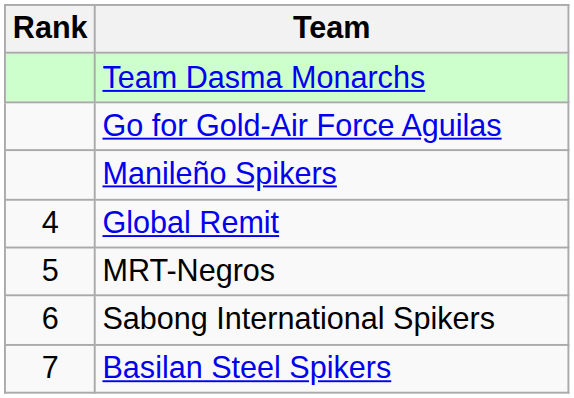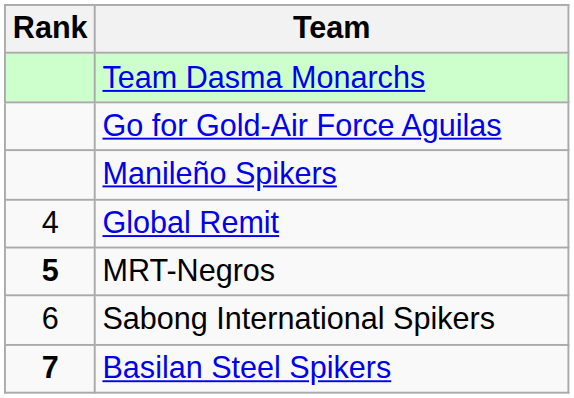(50, 271) normal -> (50, 271) bold
(50, 367) normal -> (50, 367) bold
